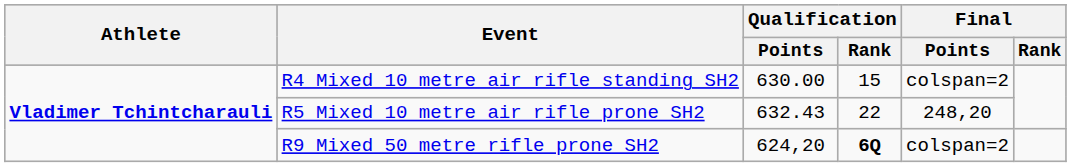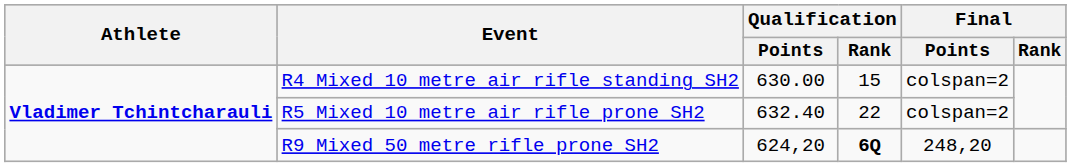(791, 113) 632.43 -> (791, 113) 632.40
(957, 113) 248,20 -> (957, 113) colspan=2
(957, 145) colspan=2 -> (957, 145) 248,20
